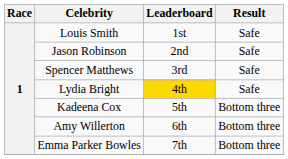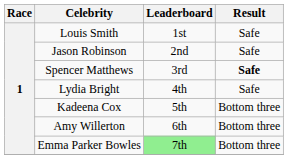(249, 70) normal -> (249, 70) bold
(179, 88) gold background -> (179, 88) no background
(179, 145) no background -> (179, 145) lightgreen background
